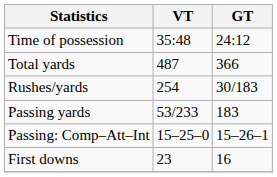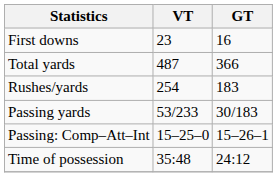rows swapped: (43, 159) <-> (66, 40)
(237, 88) 30/183 -> (227, 88) 183
(227, 111) 183 -> (237, 111) 30/183
